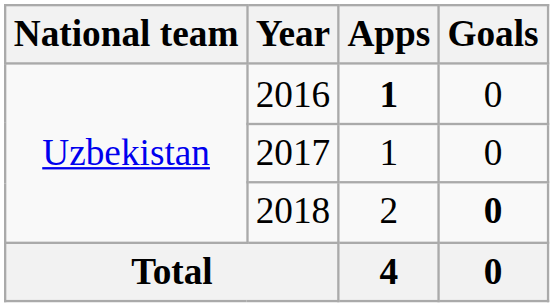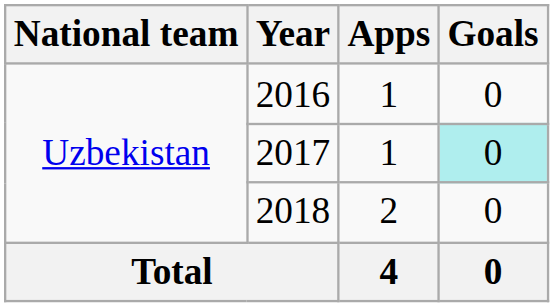(389, 93) bold -> (389, 93) normal
(493, 152) no background -> (493, 152) paleturquoise background
(493, 211) bold -> (493, 211) normal
